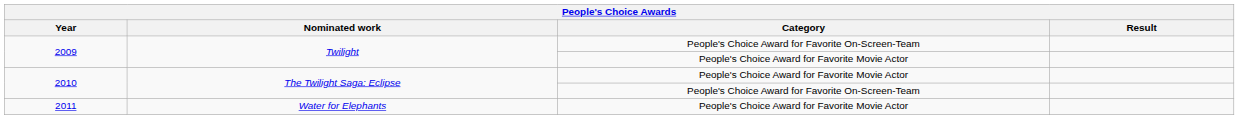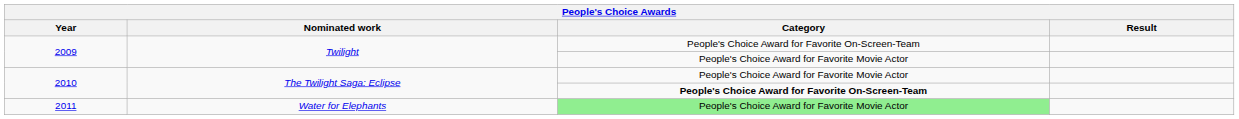(803, 91) normal -> (803, 91) bold
(803, 106) no background -> (803, 106) lightgreen background
